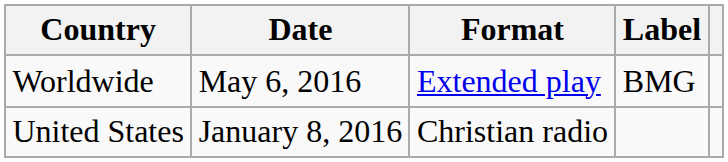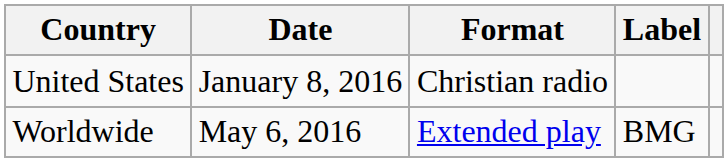rows swapped: (98, 131) <-> (83, 80)
